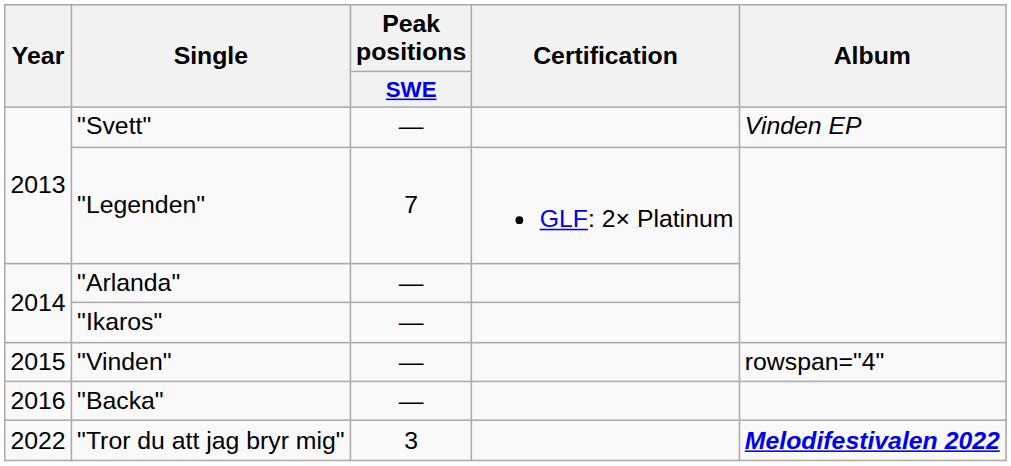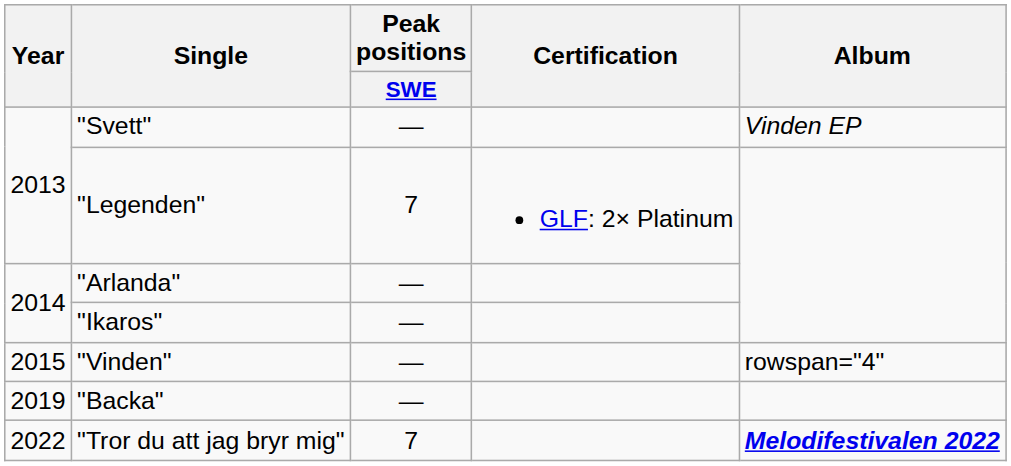(38, 400) 2016 -> (38, 400) 2019
(411, 440) 3 -> (411, 440) 7
